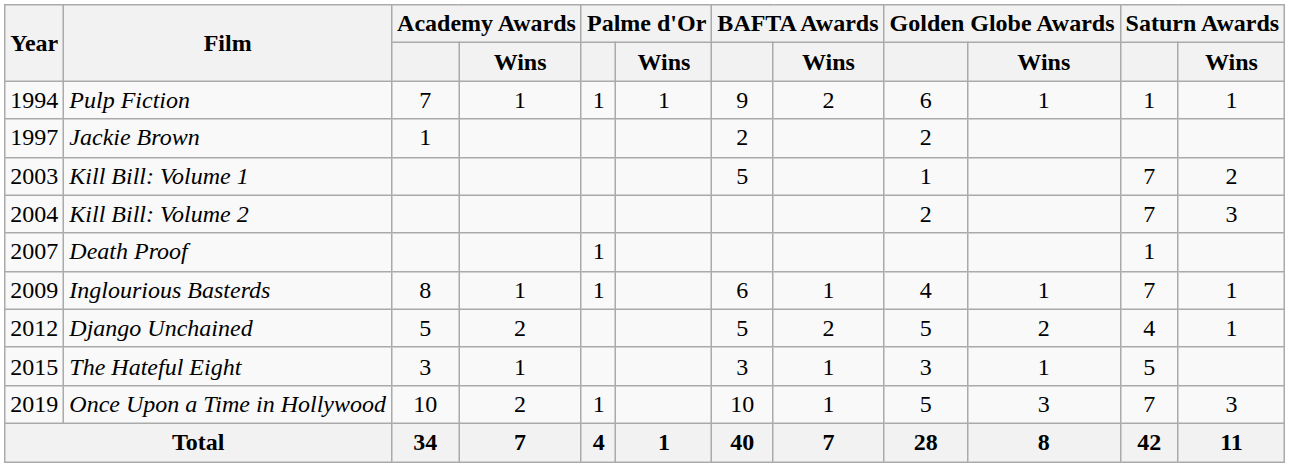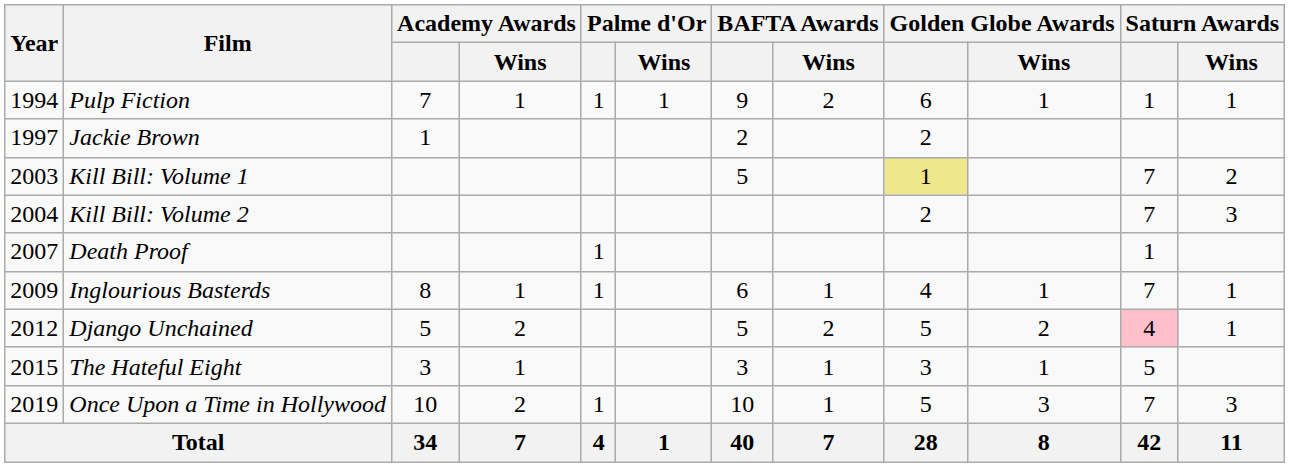(926, 175) no background -> (926, 175) khaki background
(1149, 328) no background -> (1149, 328) pink background
